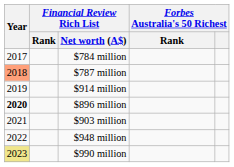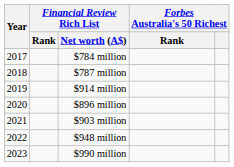(17, 72) lightsalmon background -> (17, 72) no background
(17, 105) bold -> (17, 105) normal
(17, 154) khaki background -> (17, 154) no background
